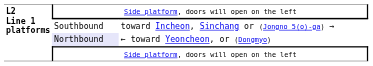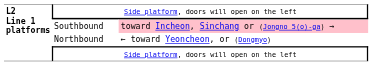(228, 26) no background -> (228, 26) pink background
(79, 40) lavender background -> (79, 40) no background
